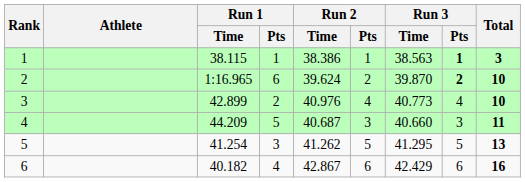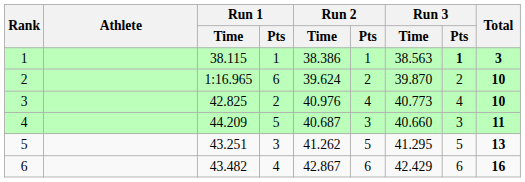(459, 79) bold -> (459, 79) normal
(228, 101) 42.899 -> (228, 101) 42.825
(228, 144) 41.254 -> (228, 144) 43.251
(228, 166) 40.182 -> (228, 166) 43.482
